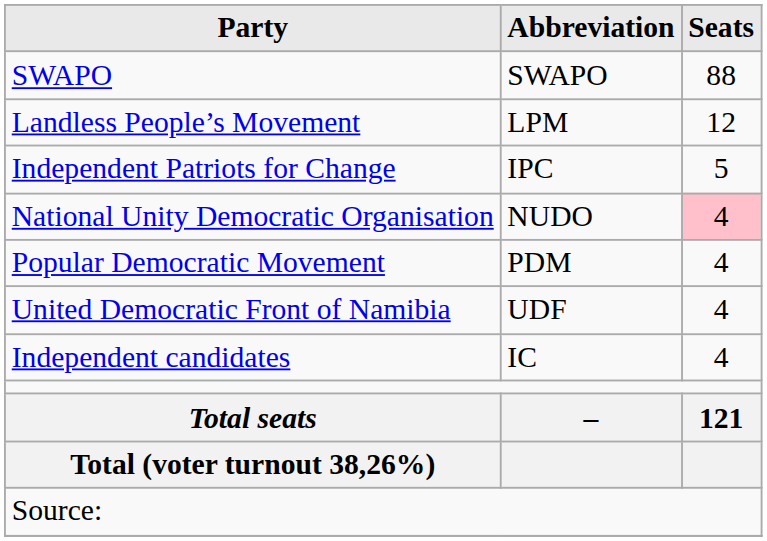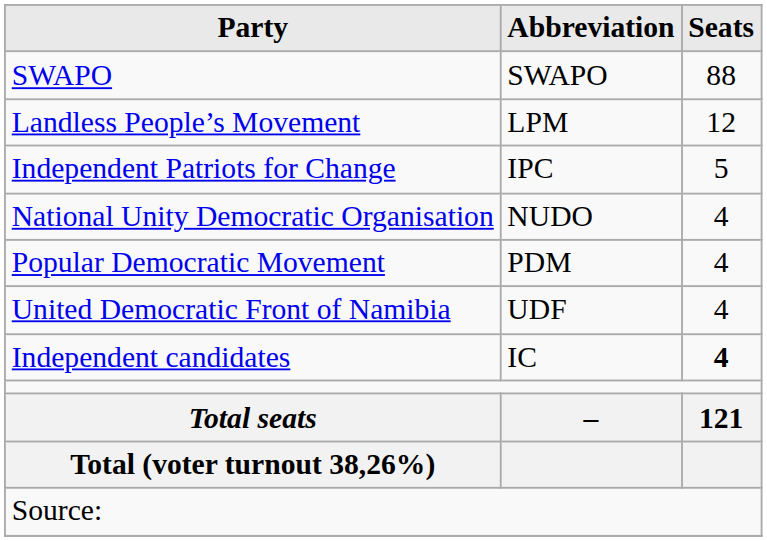(721, 215) pink background -> (721, 215) no background
(721, 356) normal -> (721, 356) bold
